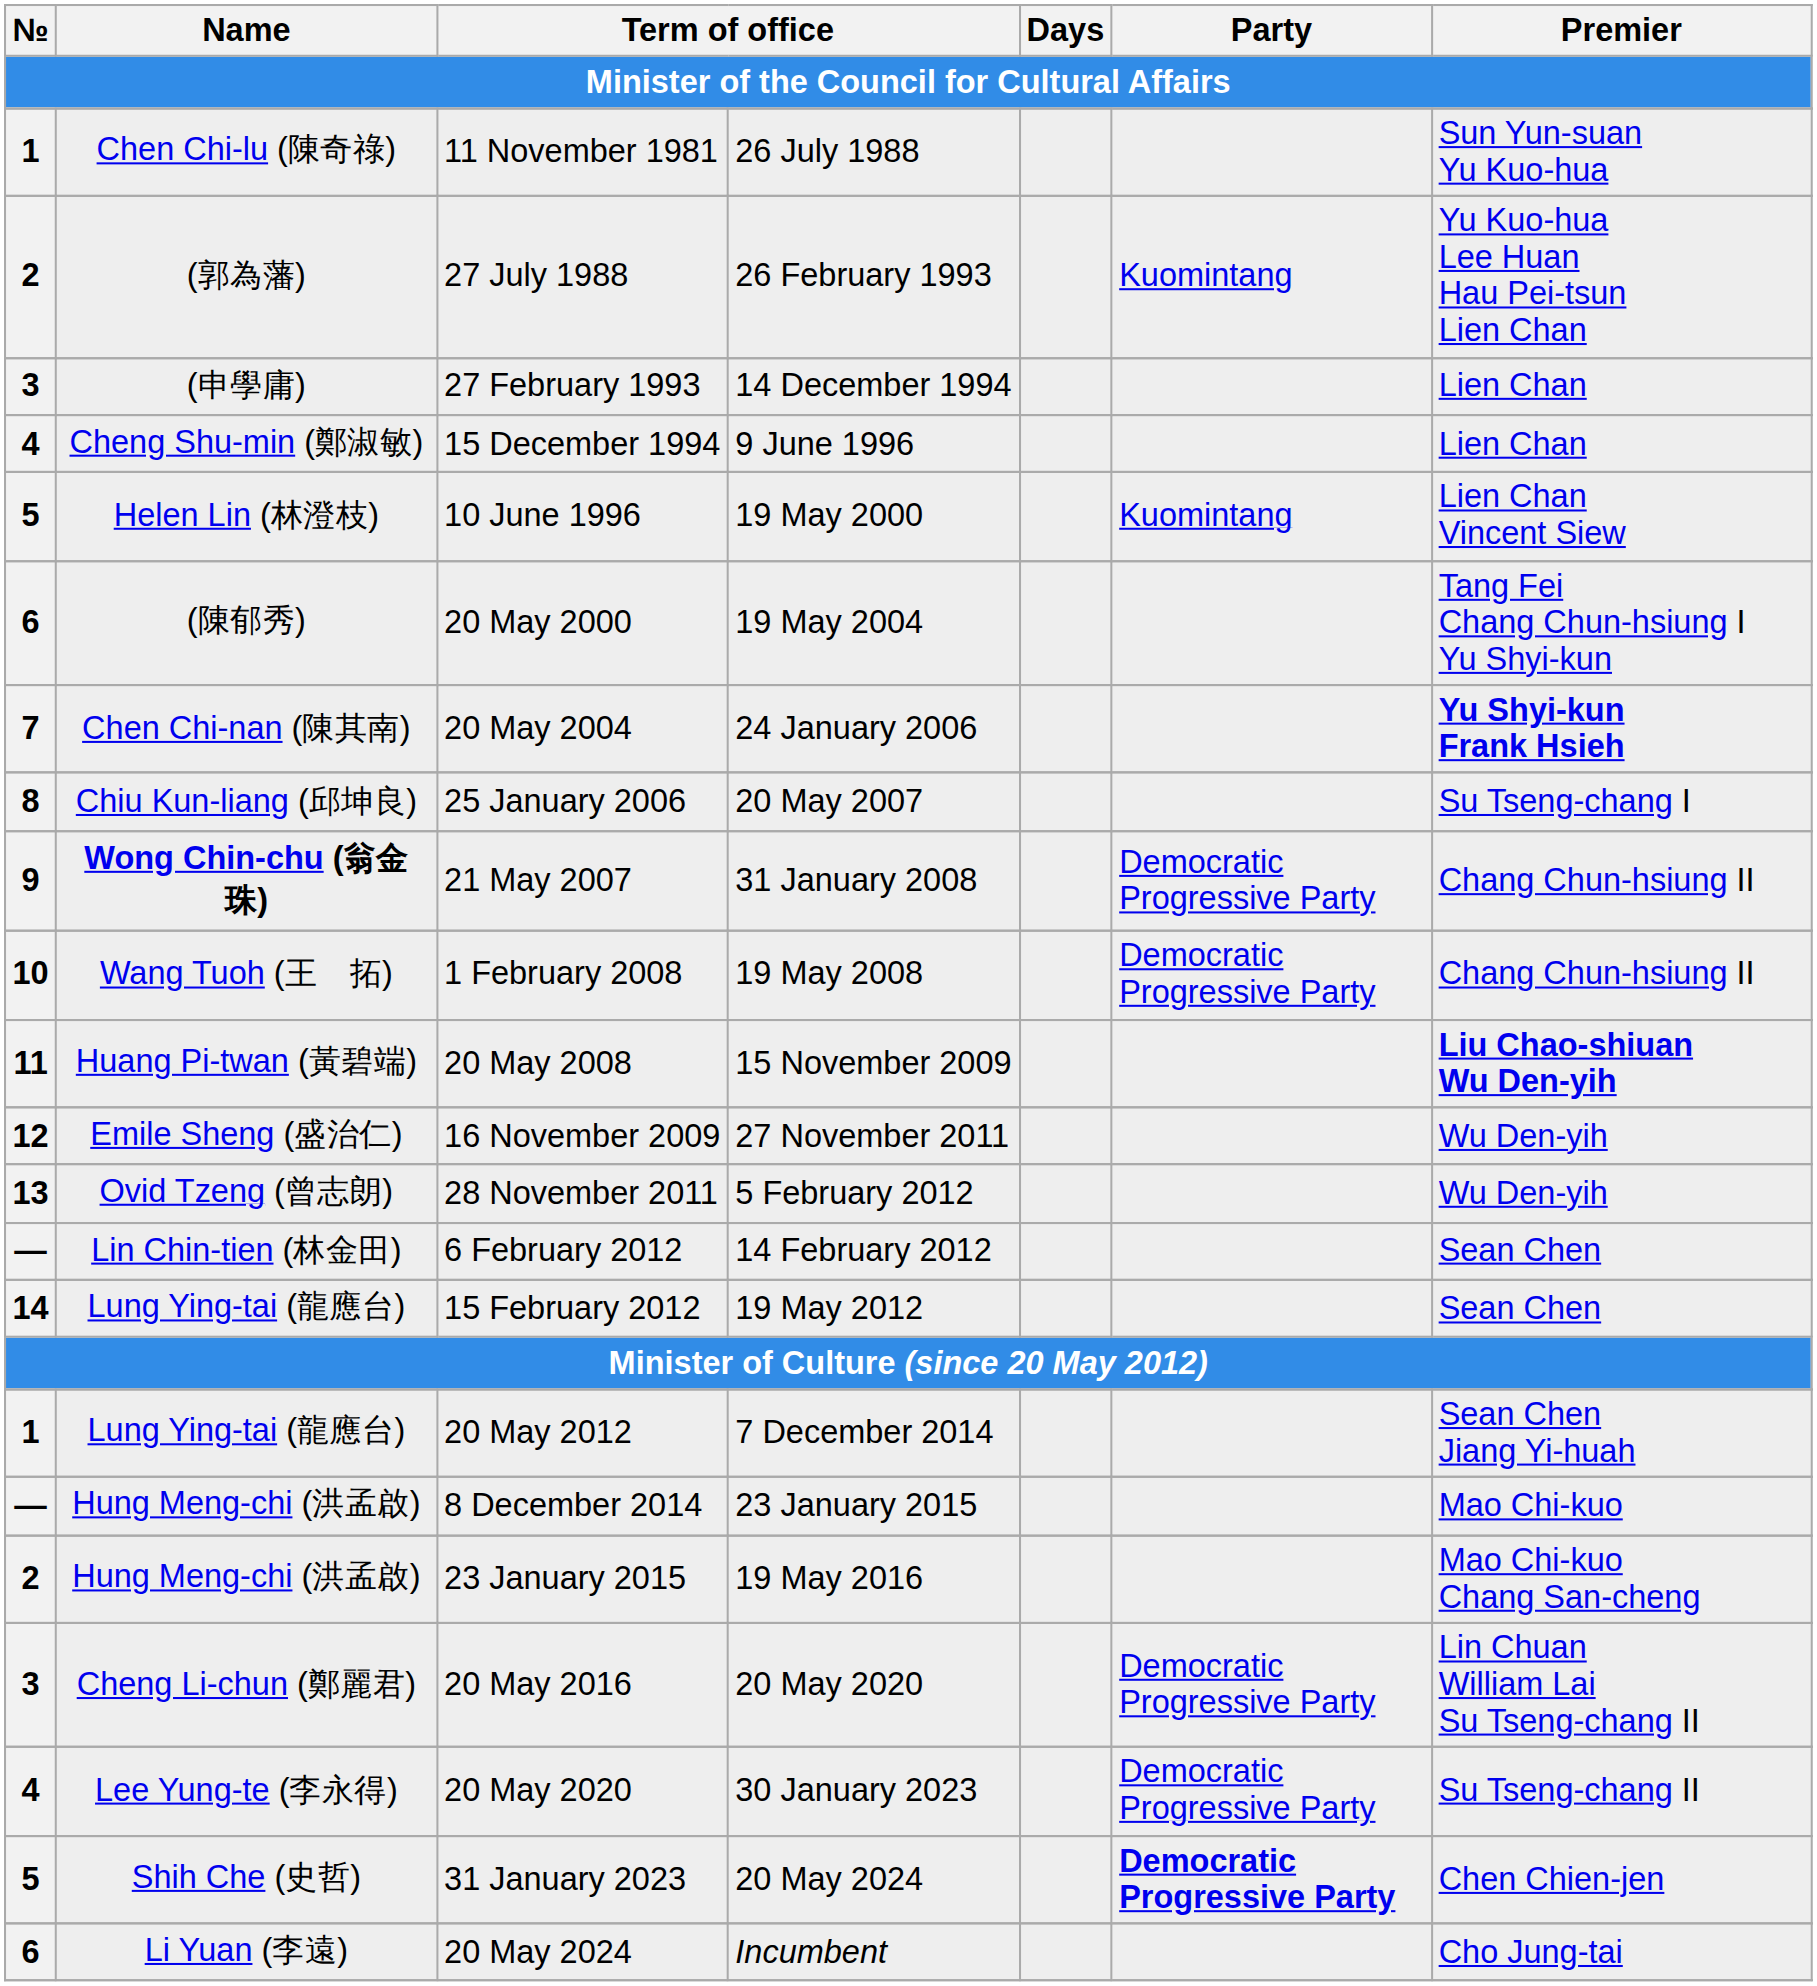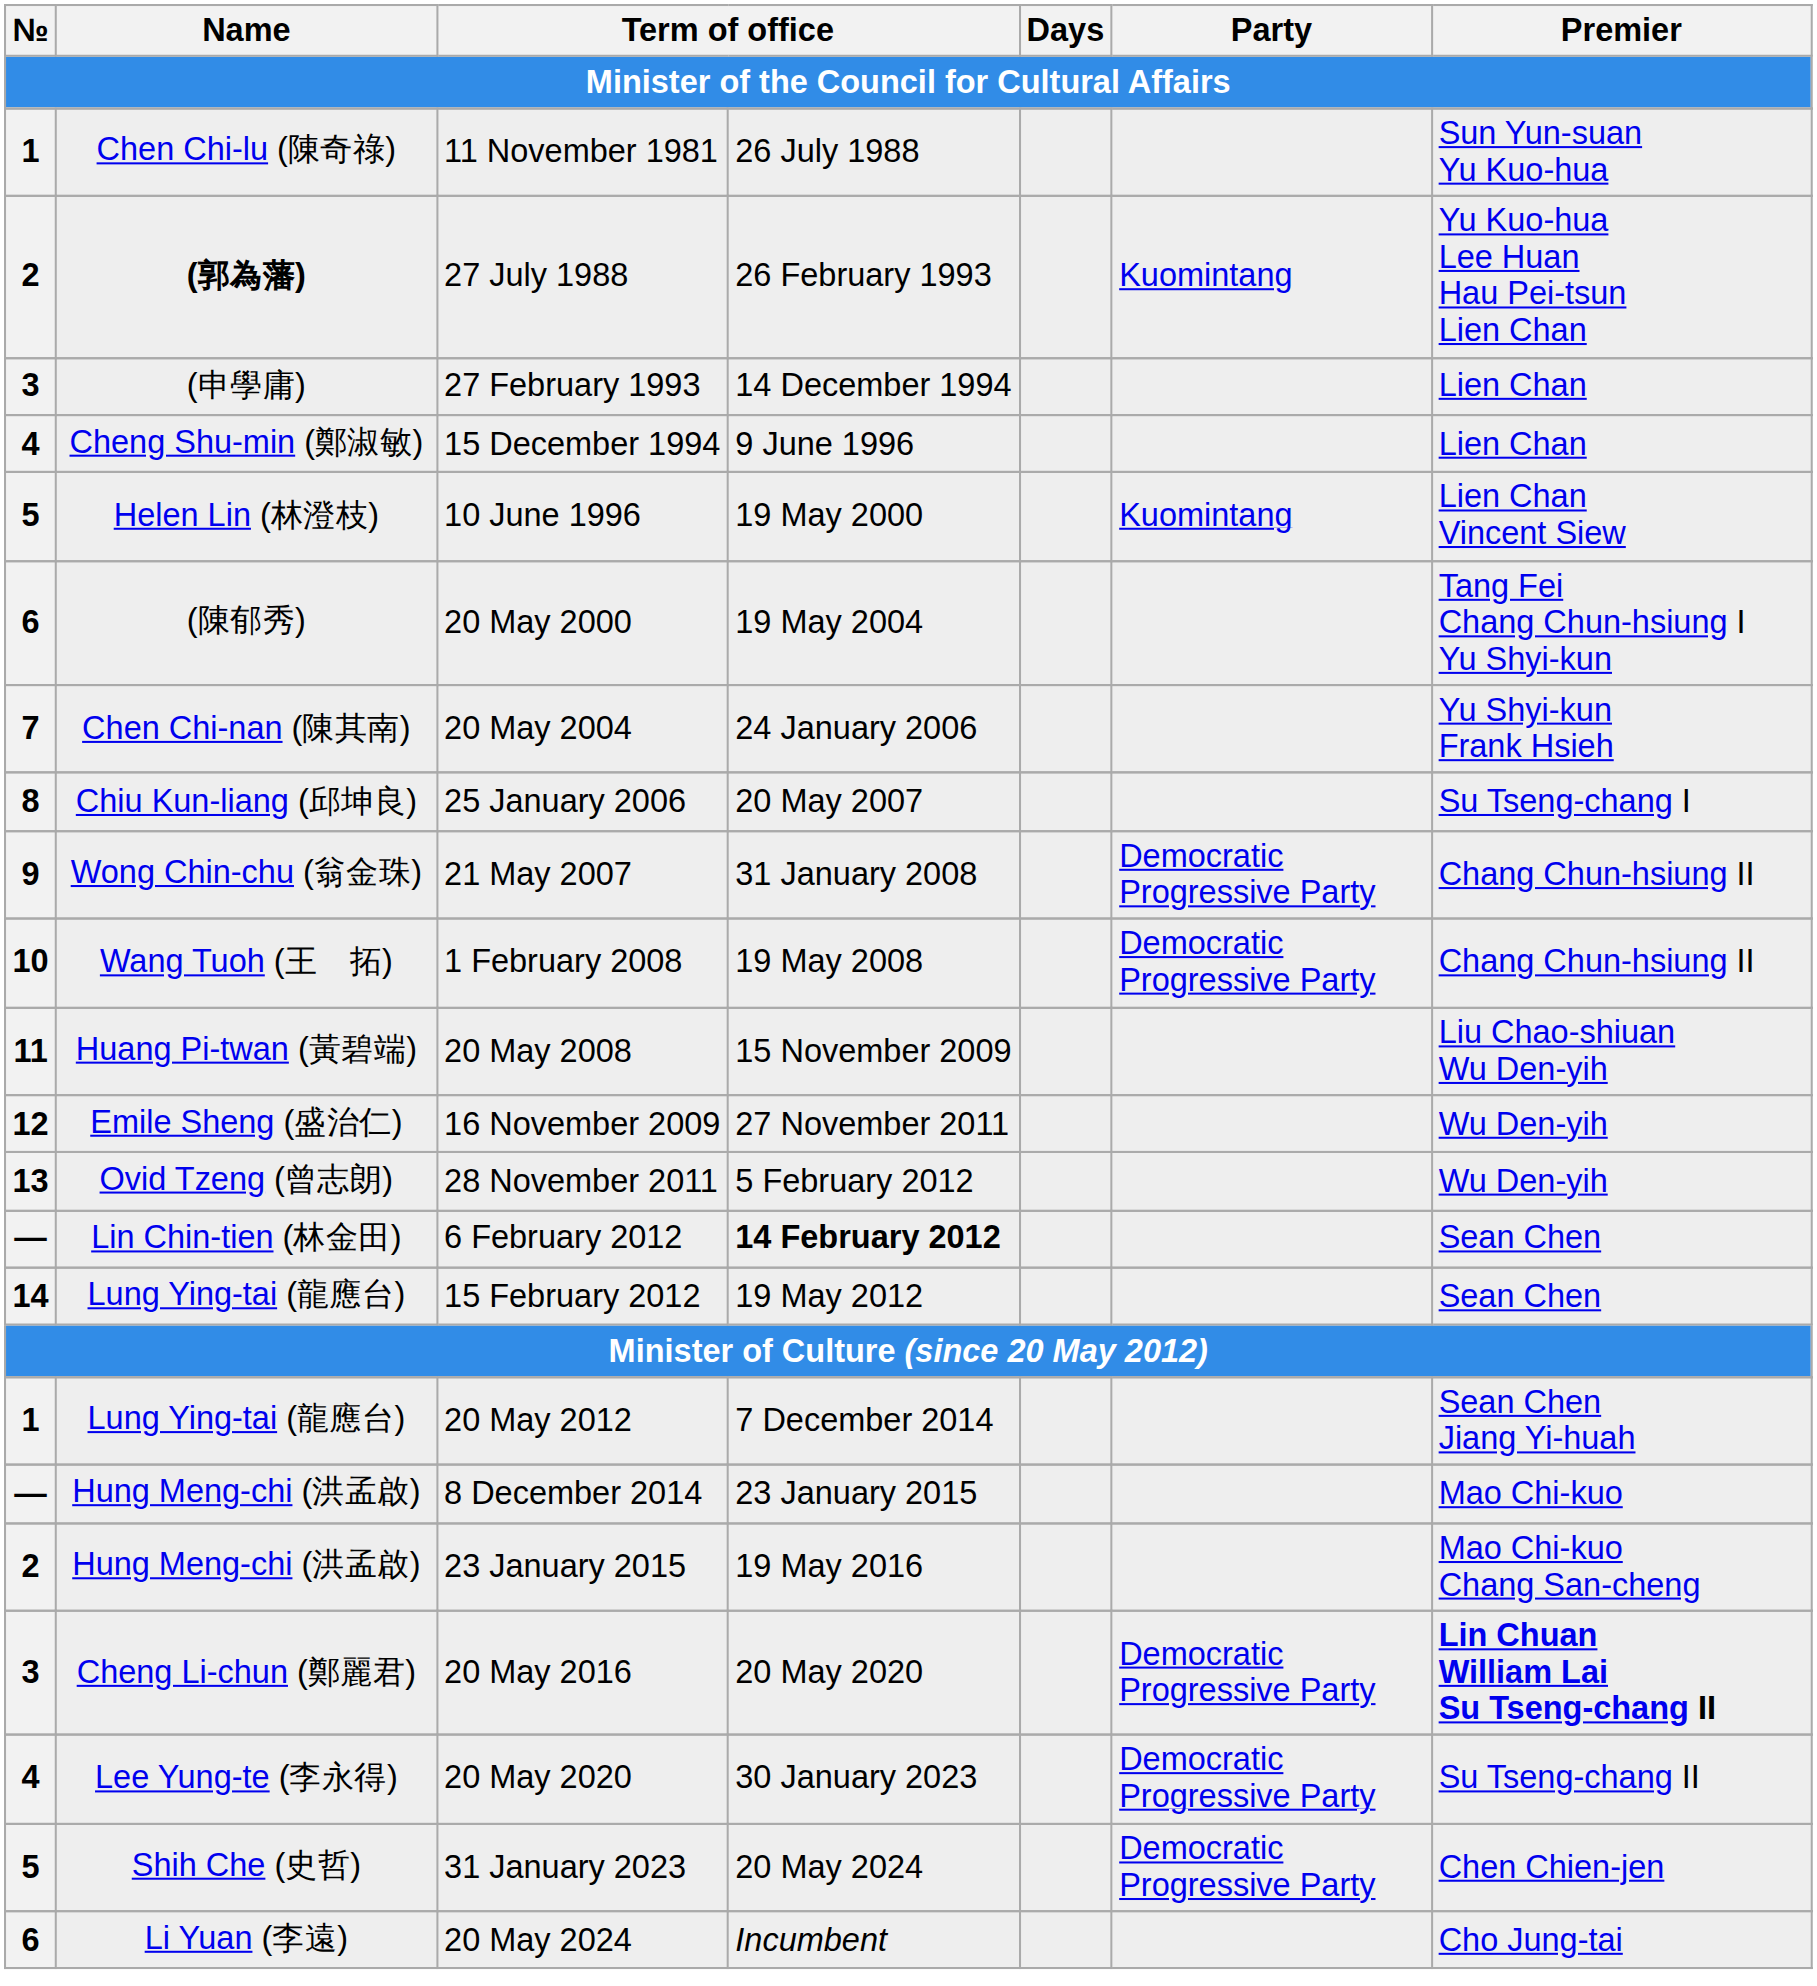(246, 275) normal -> (246, 275) bold
(1532, 728) bold -> (1526, 728) normal
(246, 879) bold -> (246, 873) normal
(1566, 1062) bold -> (1557, 1050) normal
(864, 1250) normal -> (868, 1238) bold
(1569, 1684) normal -> (1577, 1672) bold
(1257, 1878) bold -> (1247, 1866) normal
